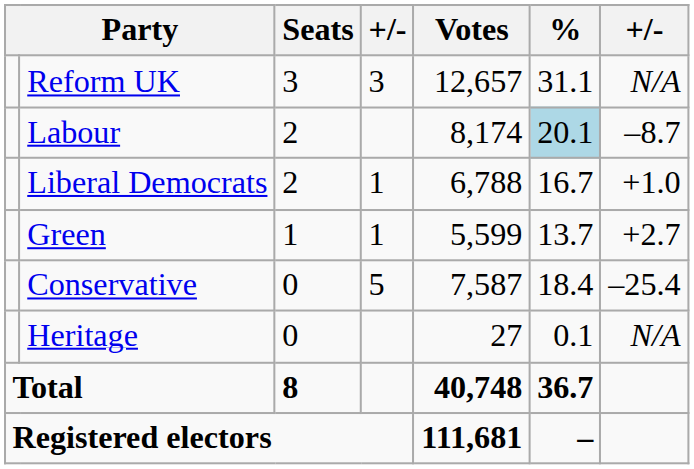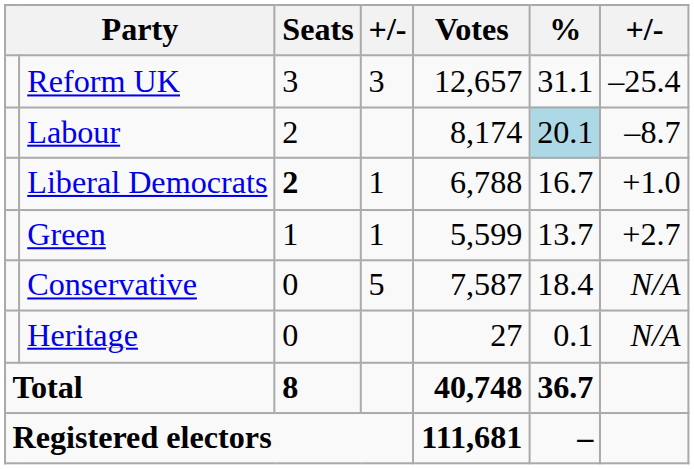(656, 81) N/A -> (644, 81) –25.4
(290, 183) normal -> (290, 183) bold
(644, 285) –25.4 -> (656, 285) N/A
